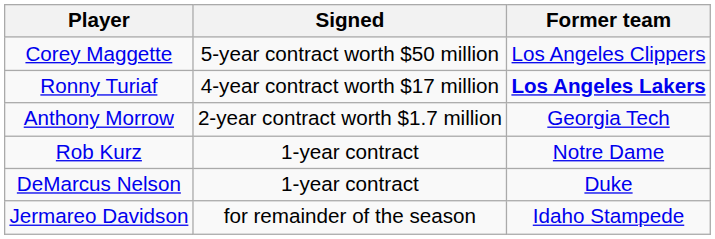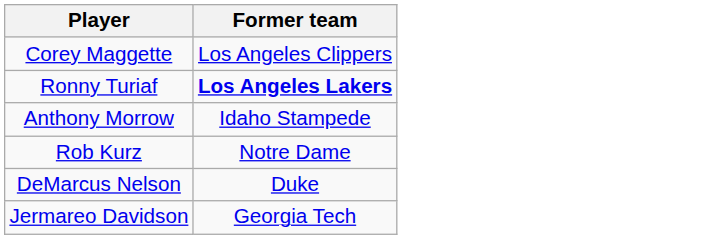- column: (350, 20)
(609, 119) Georgia Tech -> (295, 119) Idaho Stampede
(609, 217) Idaho Stampede -> (295, 217) Georgia Tech
